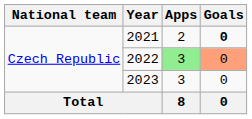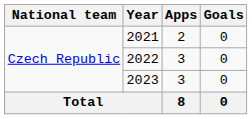(224, 37) bold -> (224, 37) normal
(181, 59) lightgreen background -> (181, 59) no background
(224, 59) lightsalmon background -> (224, 59) no background
